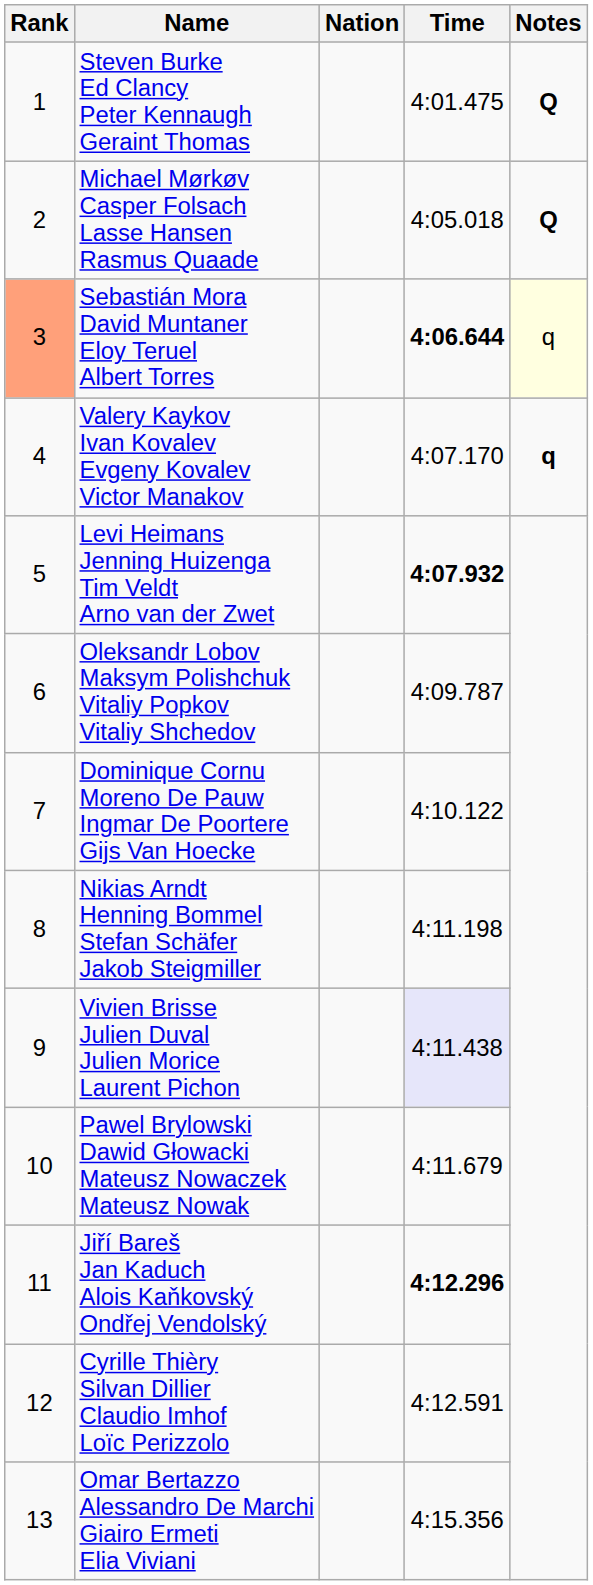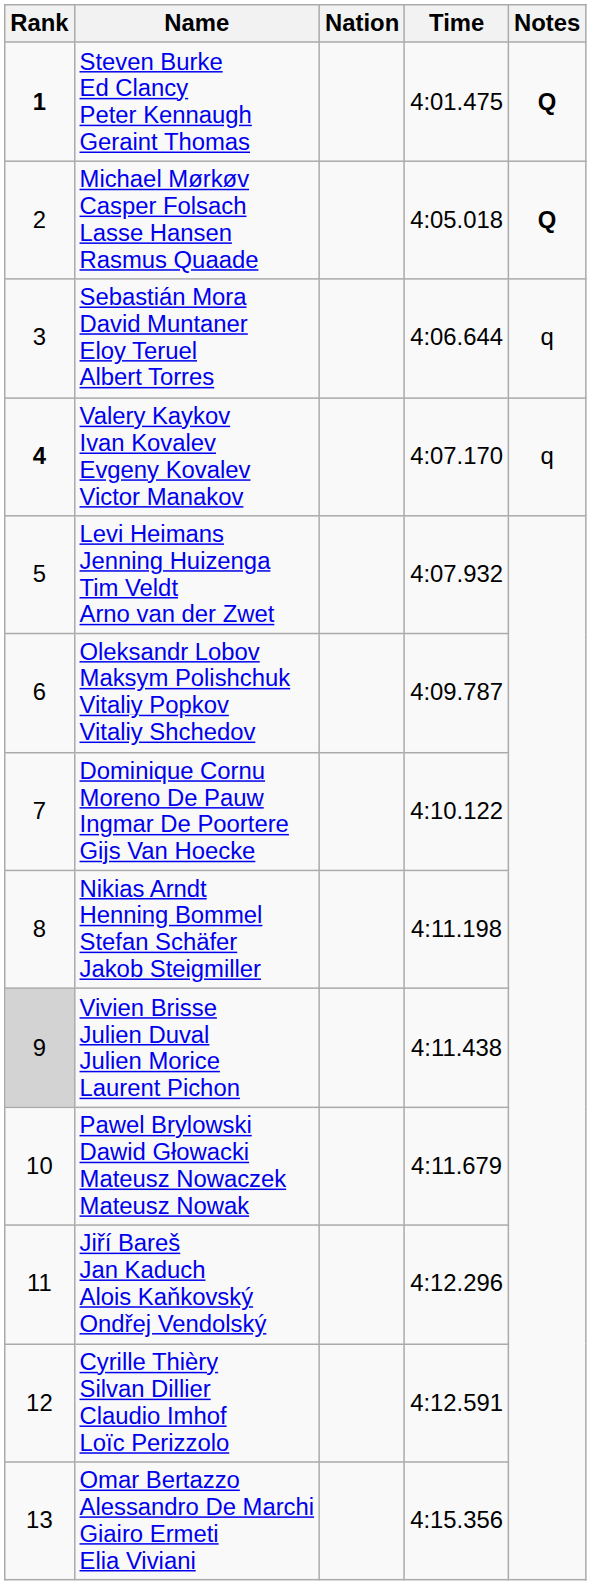(39, 101) normal -> (39, 101) bold
(39, 337) lightsalmon background -> (39, 337) no background
(457, 337) bold -> (457, 337) normal
(548, 337) lightyellow background -> (547, 337) no background
(39, 456) normal -> (39, 456) bold
(548, 456) bold -> (547, 456) normal
(457, 574) bold -> (457, 574) normal
(39, 1047) no background -> (39, 1047) lightgrey background
(457, 1047) lavender background -> (457, 1047) no background
(457, 1284) bold -> (457, 1284) normal
